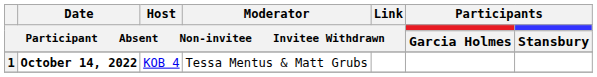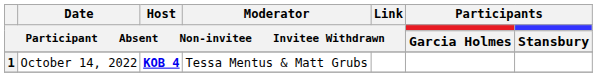(79, 62) bold -> (79, 62) normal
(161, 62) normal -> (161, 62) bold
